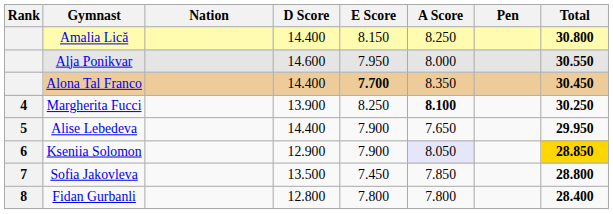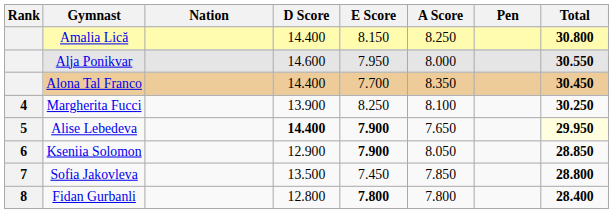(374, 83) bold -> (374, 83) normal
(441, 106) bold -> (441, 106) normal
(306, 128) normal -> (306, 128) bold
(374, 128) normal -> (374, 128) bold
(575, 128) no background -> (575, 128) lightyellow background
(374, 151) normal -> (374, 151) bold
(441, 151) lavender background -> (441, 151) no background
(575, 151) gold background -> (575, 151) no background
(374, 196) normal -> (374, 196) bold
